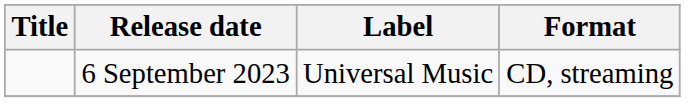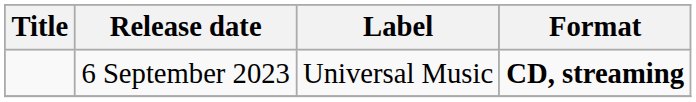(590, 72) normal -> (595, 72) bold
